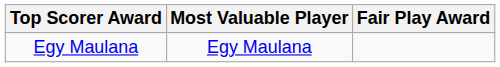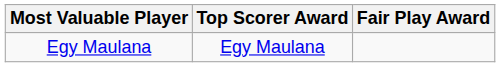columns swapped: (259, 18) <-> (86, 18)
